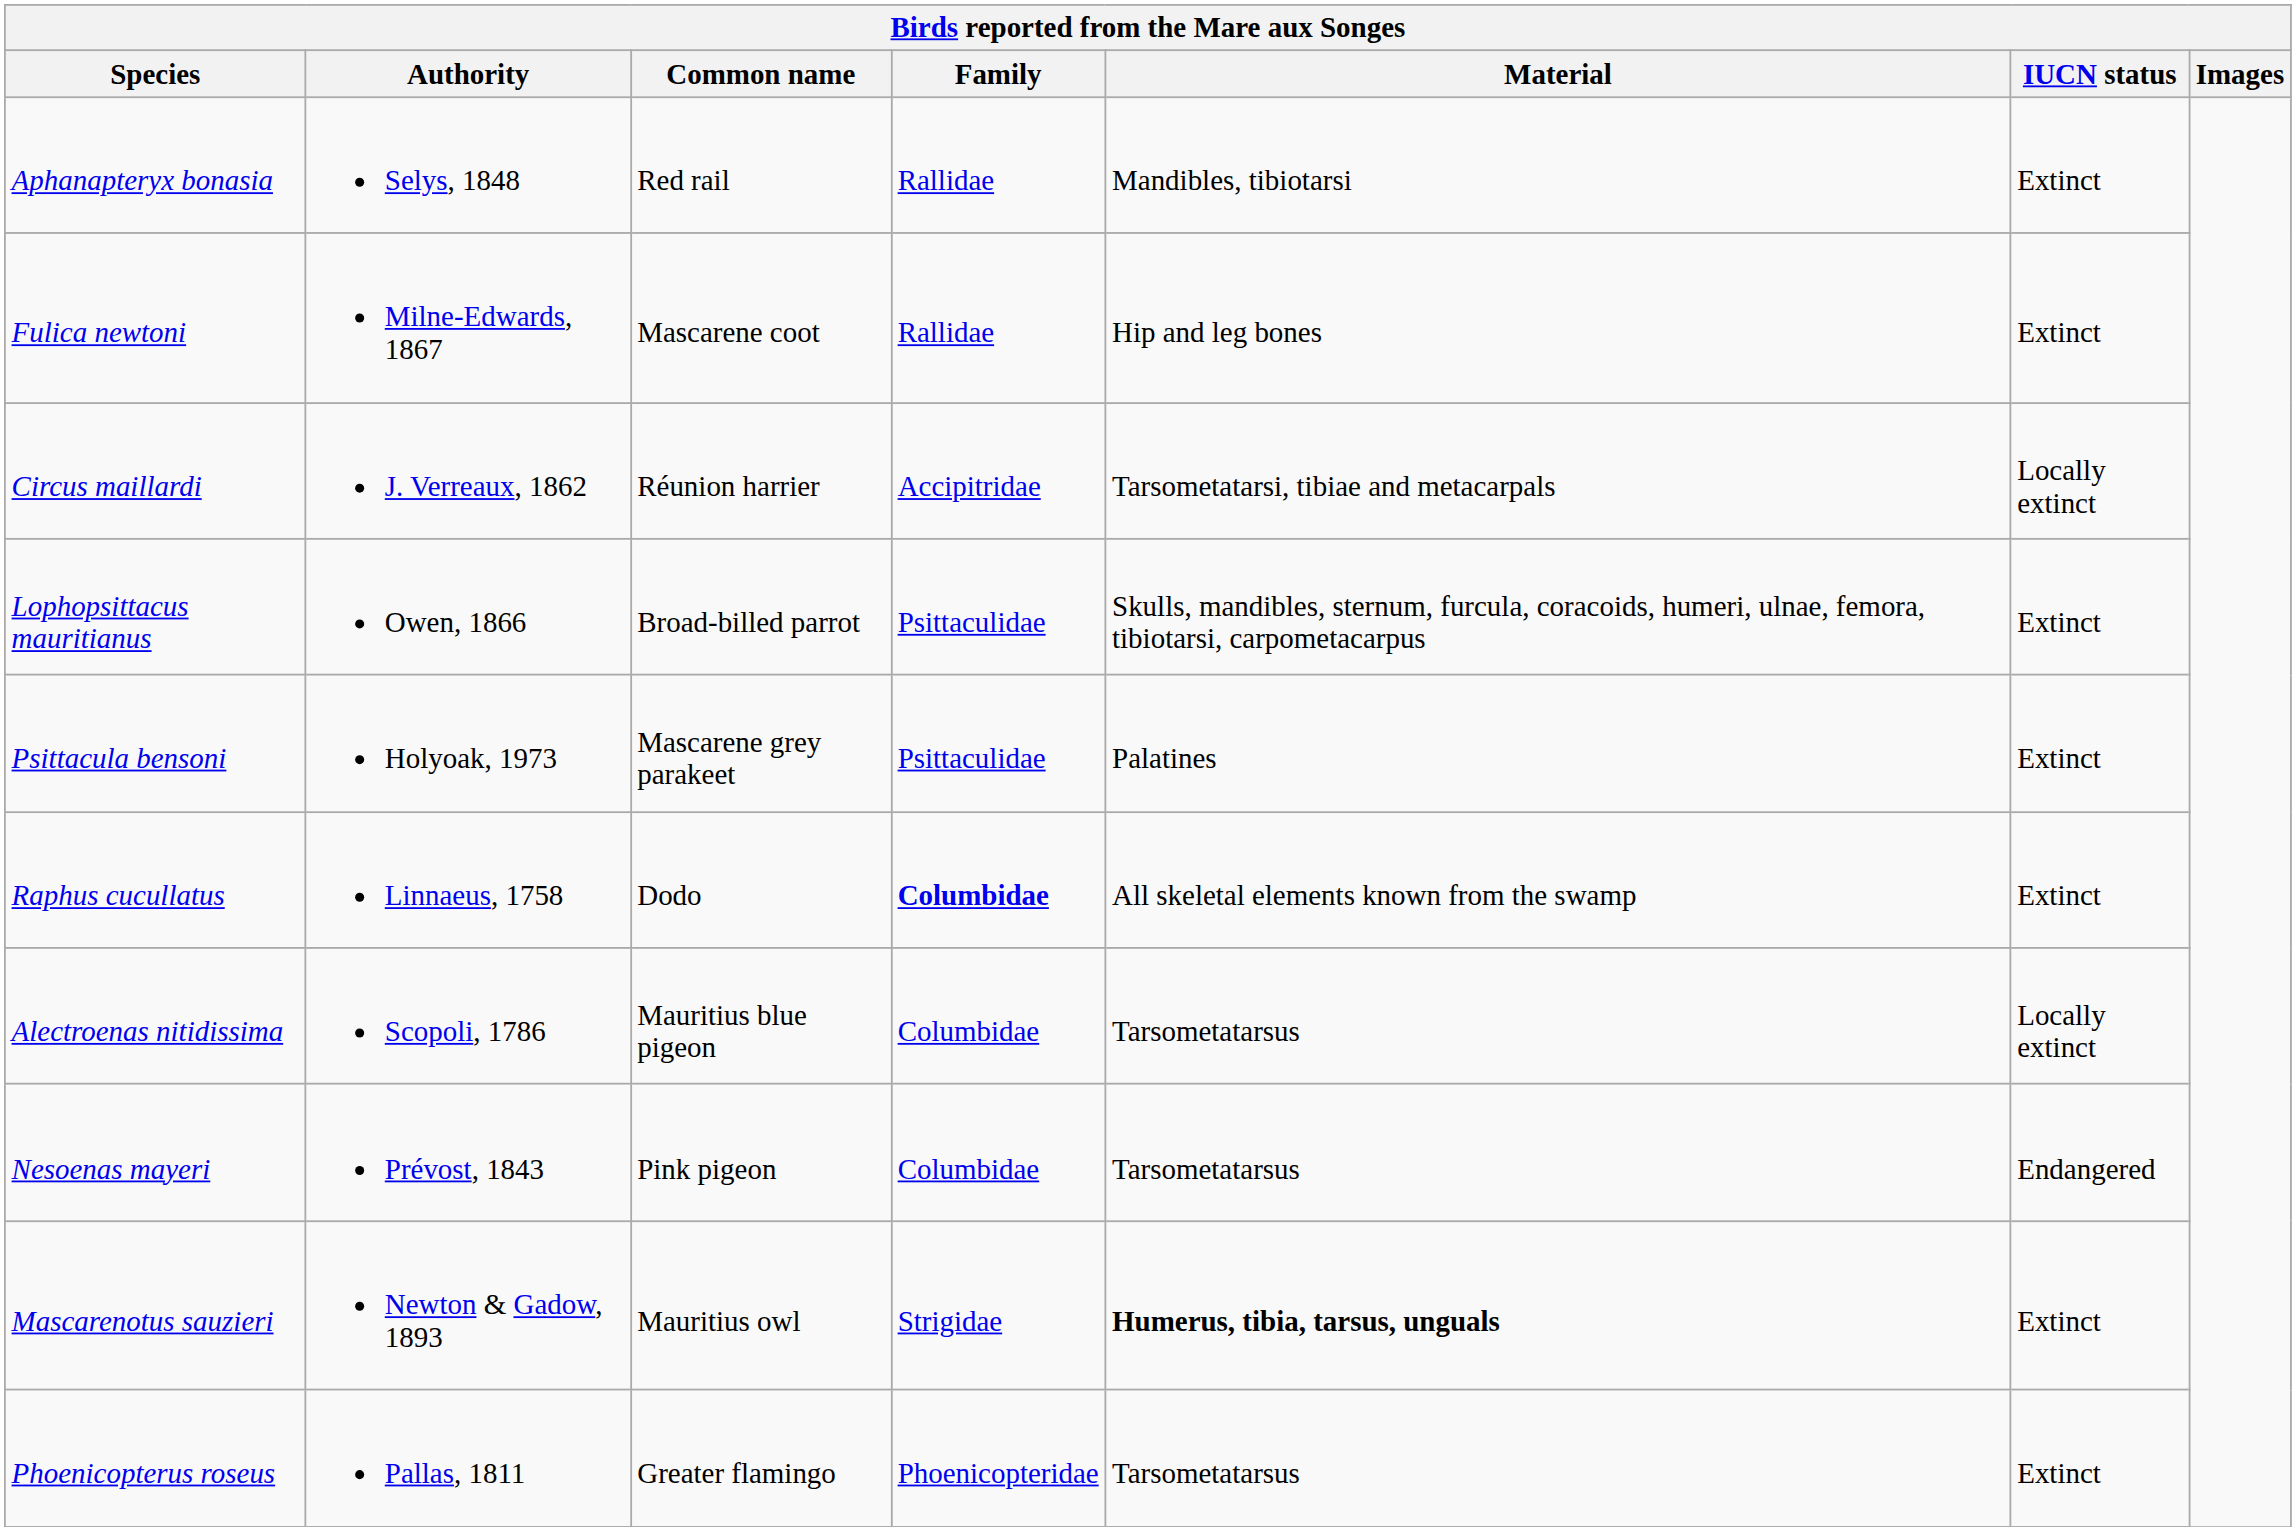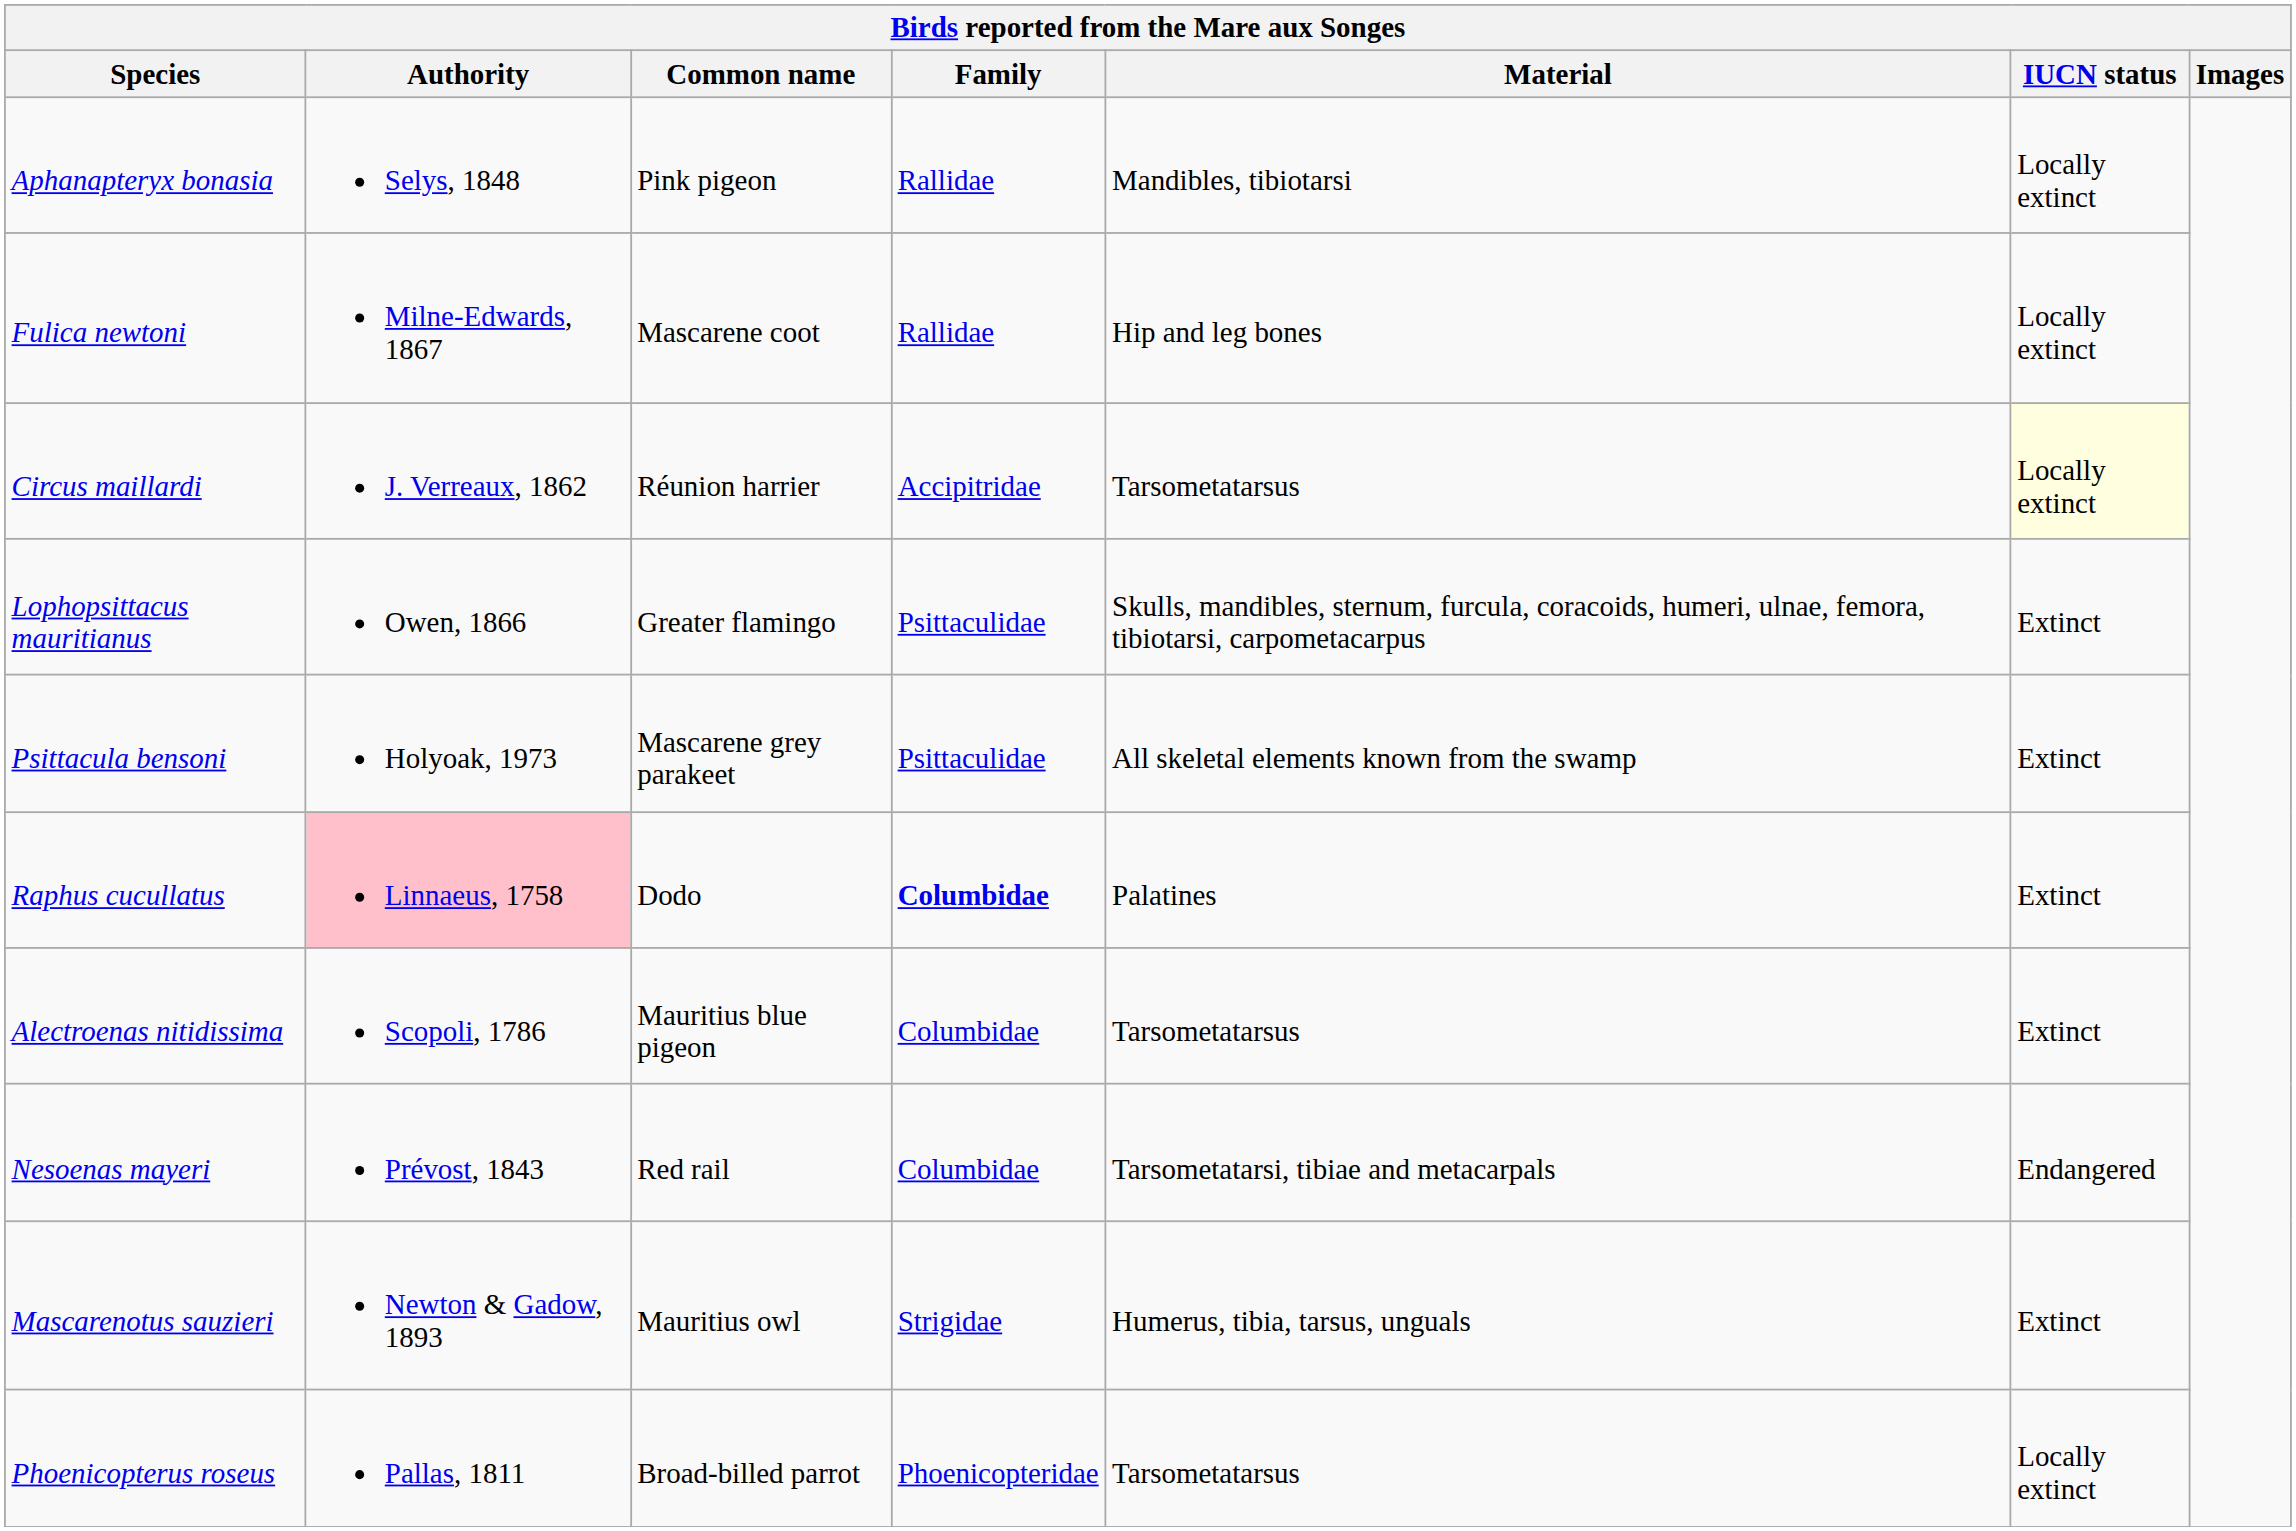(683, 180) Red rail -> (707, 180) Pink pigeon
(2059, 180) Extinct -> (2061, 180) Locally extinct
(2059, 333) Extinct -> (2061, 333) Locally extinct
(1334, 486) Tarsometatarsi, tibiae and metacarpals -> (1206, 486) Tarsometatarsus
(2061, 486) no background -> (2061, 486) lightyellow background
(749, 622) Broad-billed parrot -> (737, 622) Greater flamingo
(1164, 759) Palatines -> (1374, 759) All skeletal elements known from the swamp
(468, 896) no background -> (468, 896) pink background
(1374, 895) All skeletal elements known from the swamp -> (1164, 895) Palatines
(2061, 1032) Locally extinct -> (2059, 1032) Extinct
(707, 1168) Pink pigeon -> (683, 1168) Red rail
(1206, 1168) Tarsometatarsus -> (1334, 1168) Tarsometatarsi, tibiae and metacarpals
(1306, 1321) bold -> (1291, 1321) normal
(737, 1473) Greater flamingo -> (749, 1473) Broad-billed parrot
(2059, 1473) Extinct -> (2061, 1473) Locally extinct
